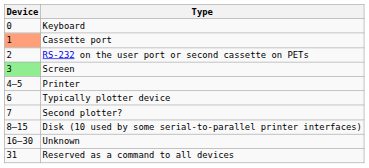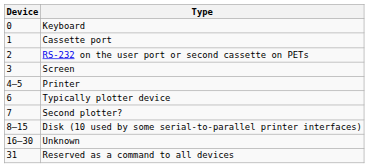(9, 40) lightsalmon background -> (9, 40) no background
(9, 69) lightgreen background -> (9, 69) no background
